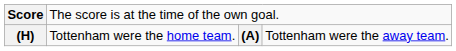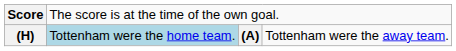(142, 35) no background -> (142, 35) lightblue background
